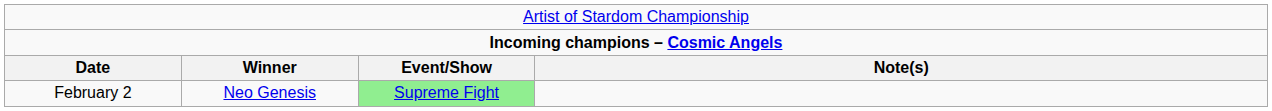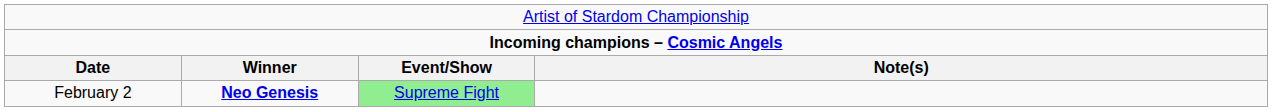(270, 93) normal -> (270, 93) bold
